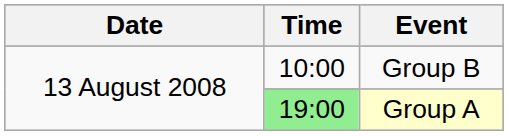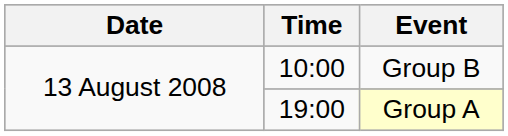(312, 109) lightgreen background -> (312, 109) no background
